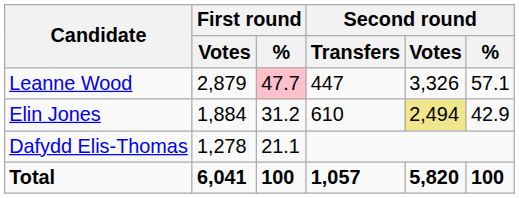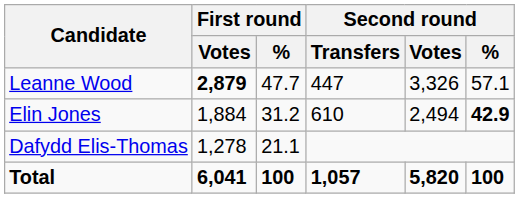(222, 83) normal -> (222, 83) bold
(280, 83) pink background -> (280, 83) no background
(434, 114) khaki background -> (434, 114) no background
(490, 114) normal -> (490, 114) bold
